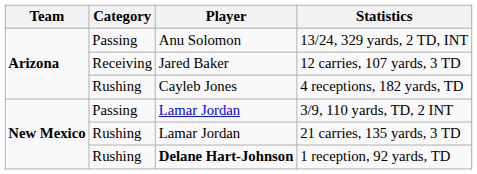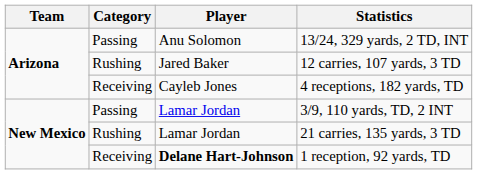(122, 63) Receiving -> (117, 63) Rushing
(117, 86) Rushing -> (122, 86) Receiving
(117, 156) Rushing -> (122, 156) Receiving
